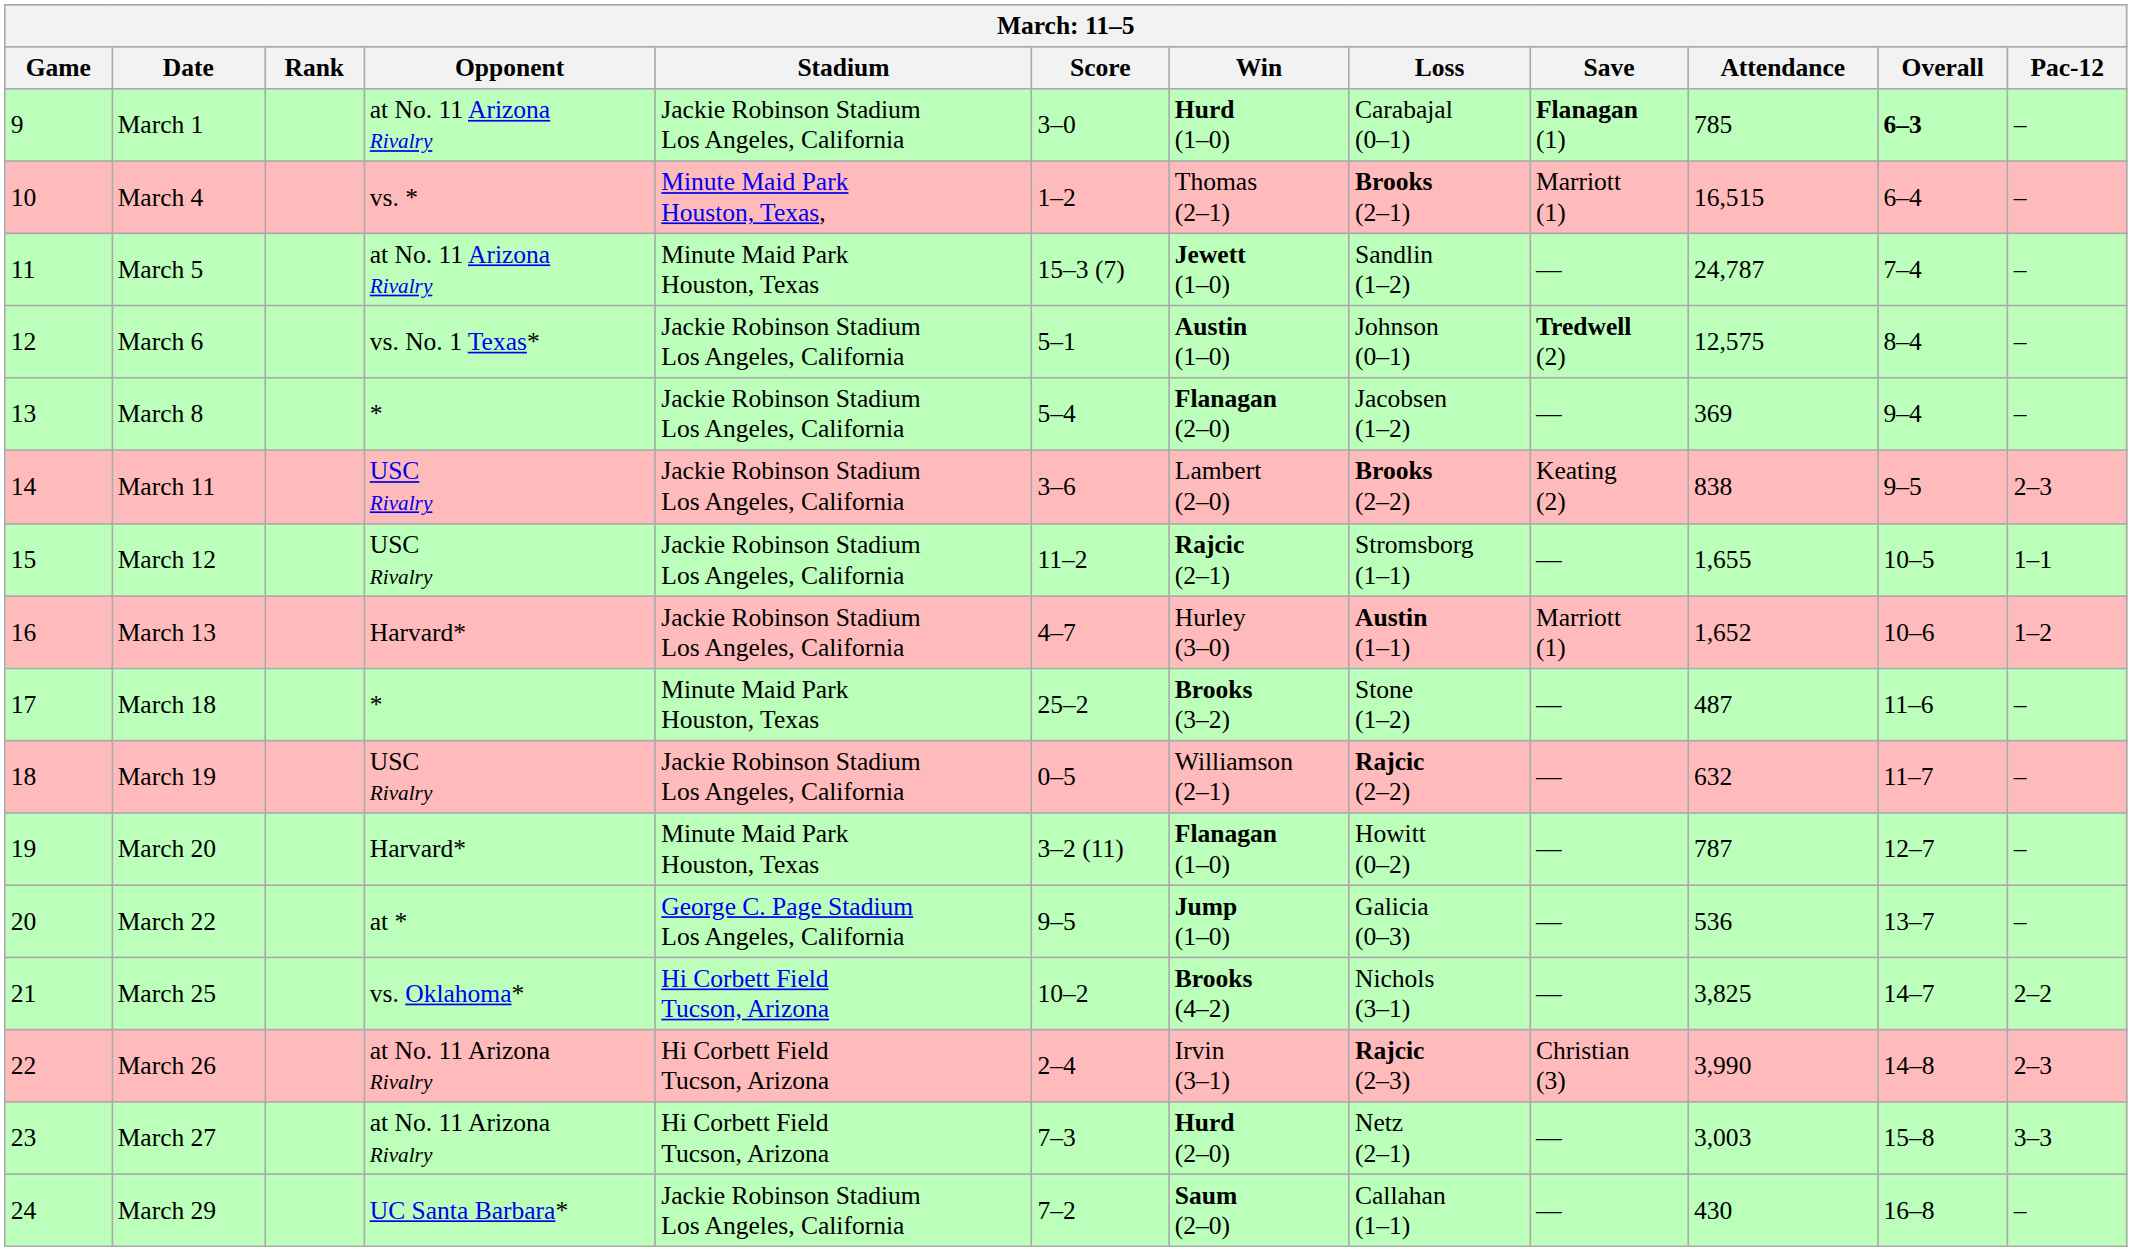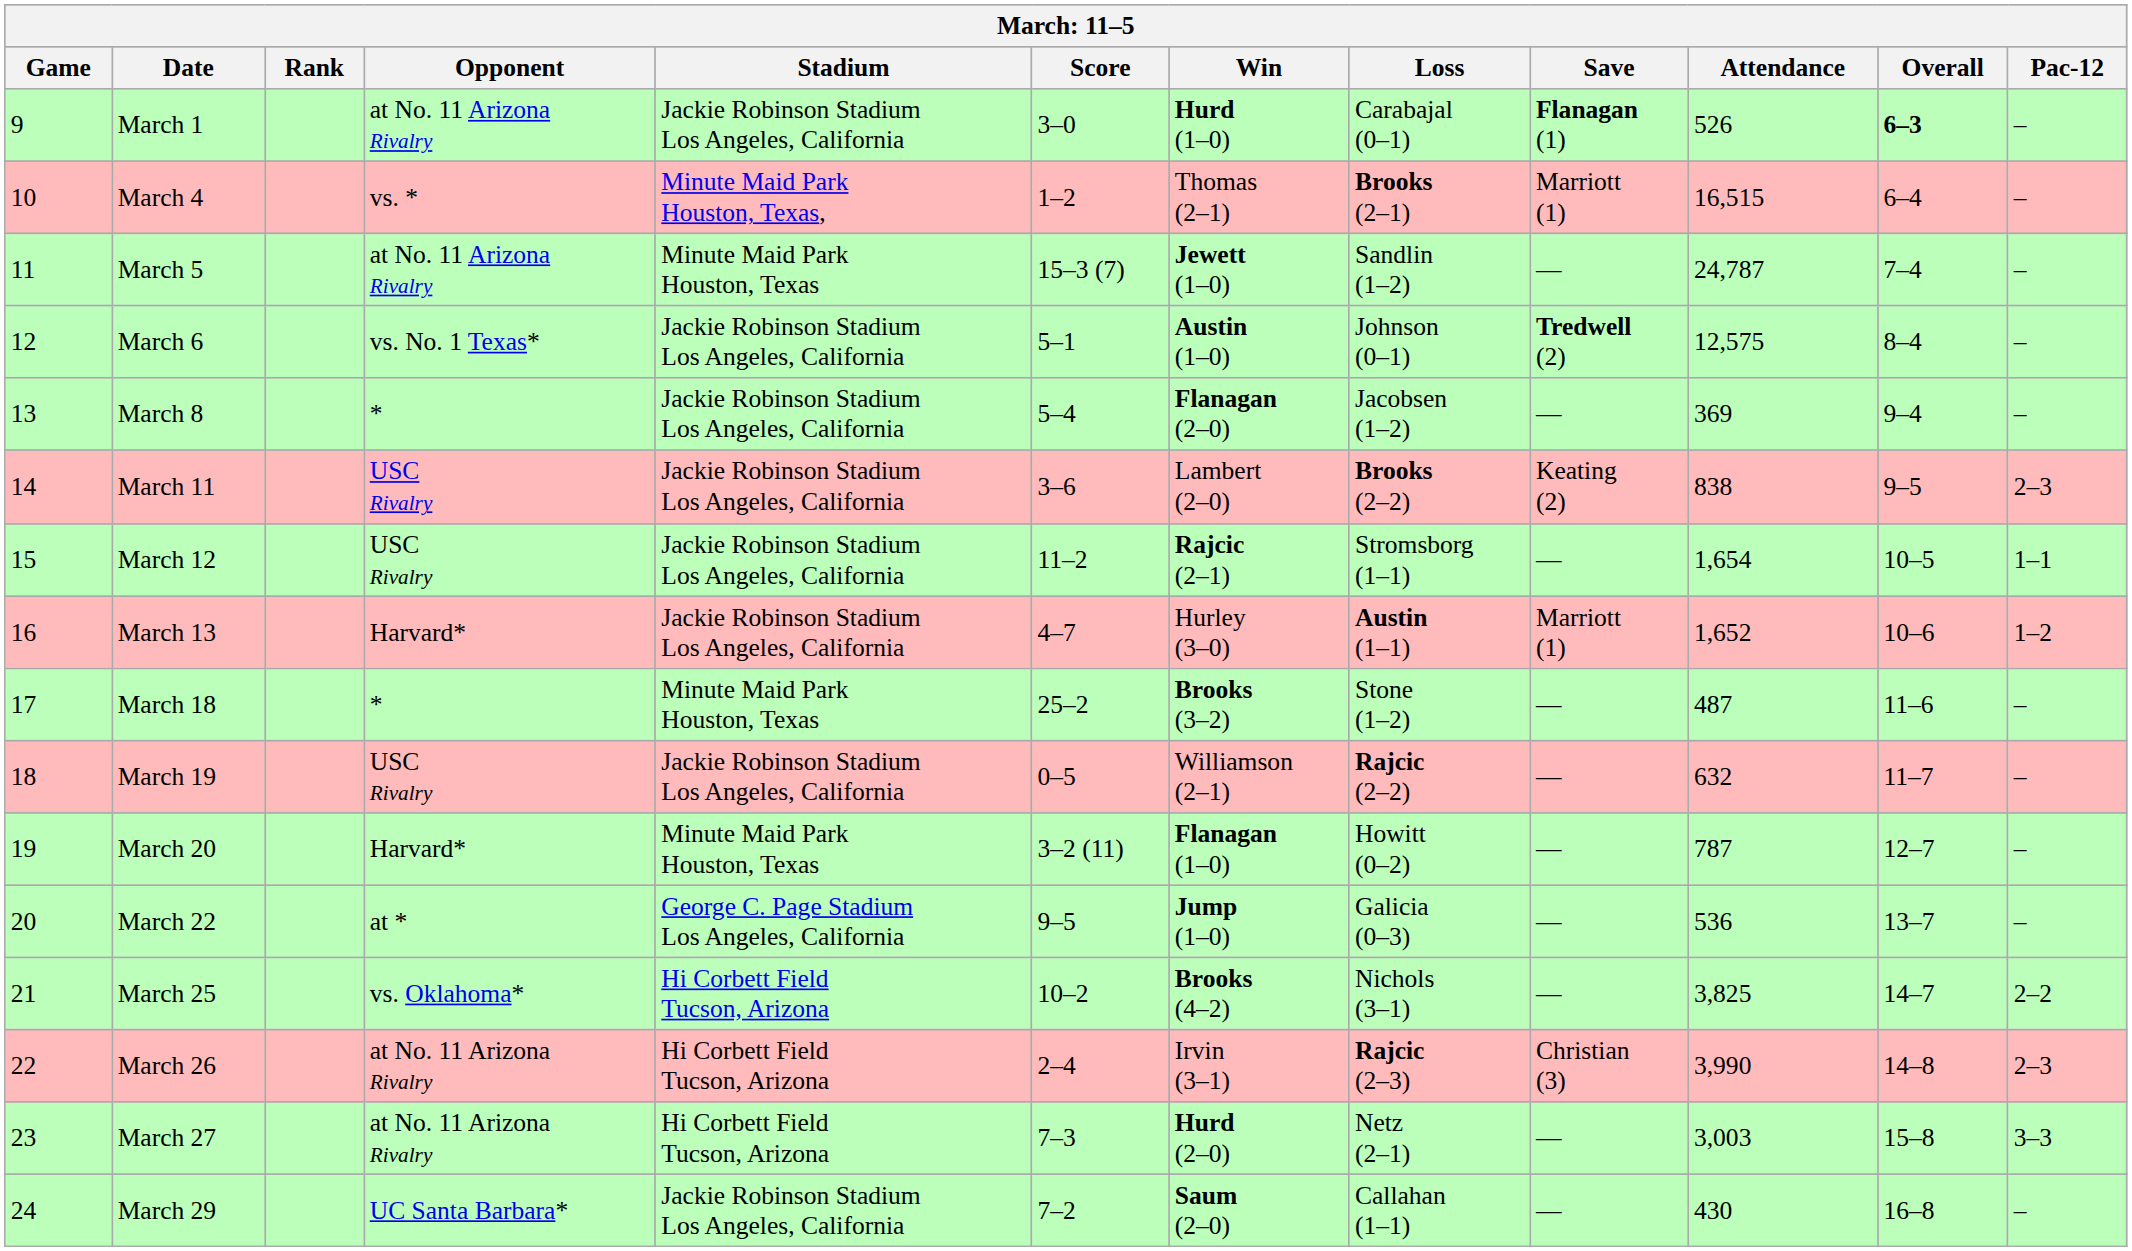(1713, 124) 785 -> (1713, 124) 526
(1723, 558) 1,655 -> (1723, 558) 1,654
